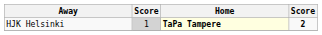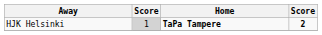(192, 24) lightyellow background -> (192, 24) no background
